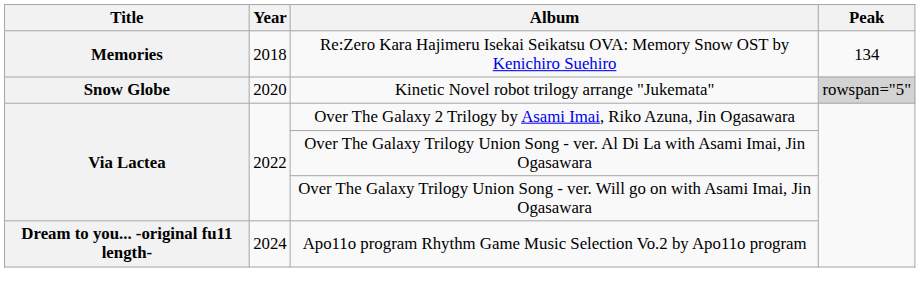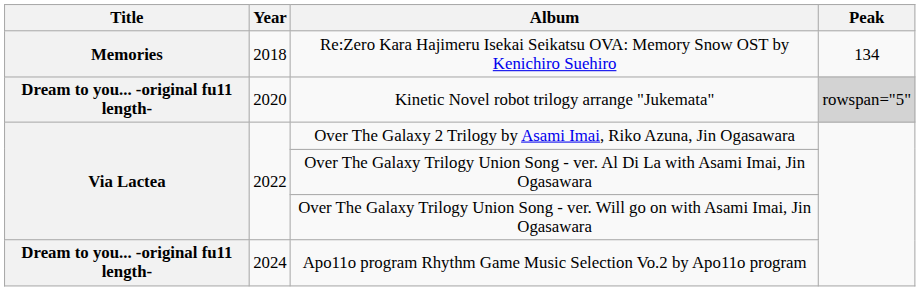(127, 90) Snow Globe -> (127, 99) Dream to you... -original fu11 length-
